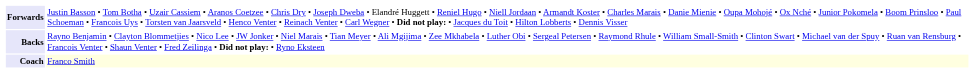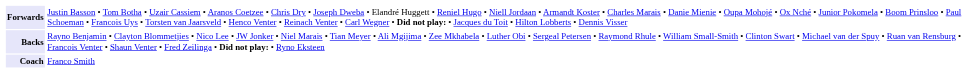(71, 61) lightyellow background -> (71, 61) no background
